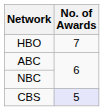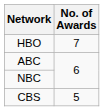(76, 97) lavender background -> (76, 97) no background
